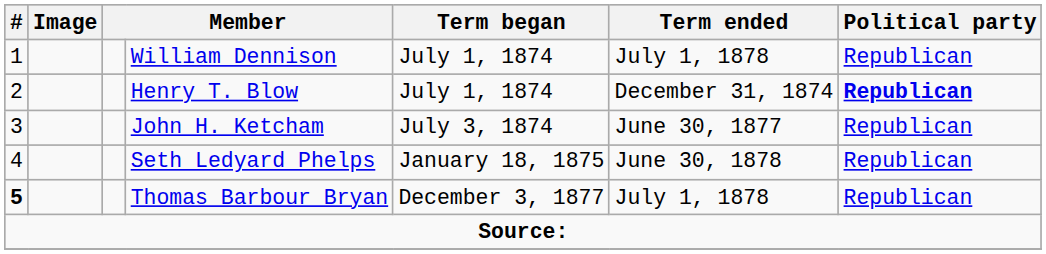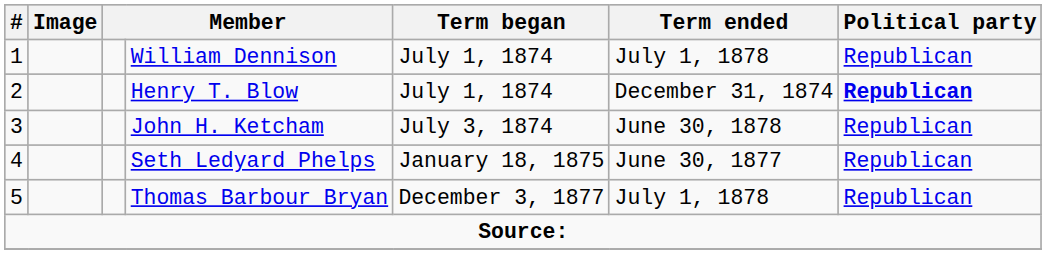(698, 127) June 30, 1877 -> (698, 127) June 30, 1878
(698, 162) June 30, 1878 -> (698, 162) June 30, 1877
(16, 197) bold -> (16, 197) normal
